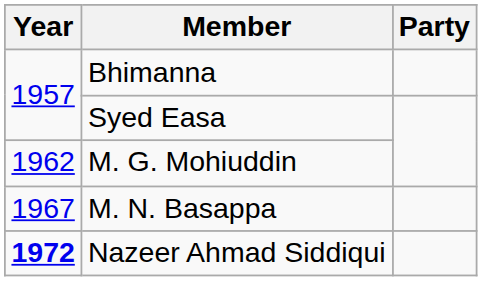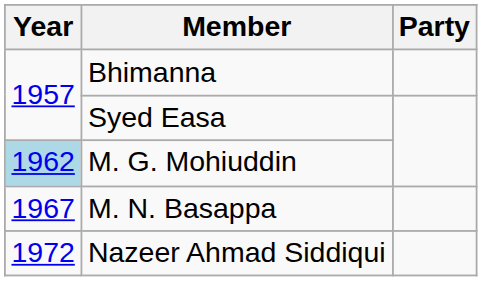(43, 162) no background -> (43, 162) lightblue background
(43, 252) bold -> (43, 252) normal
